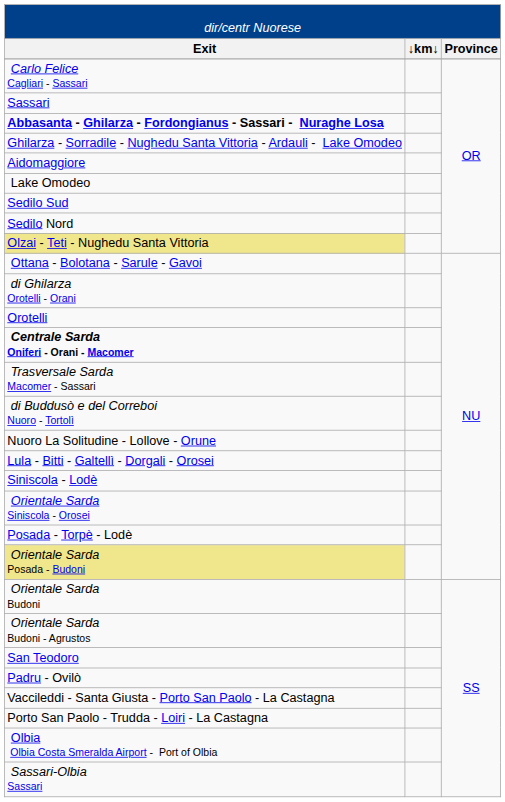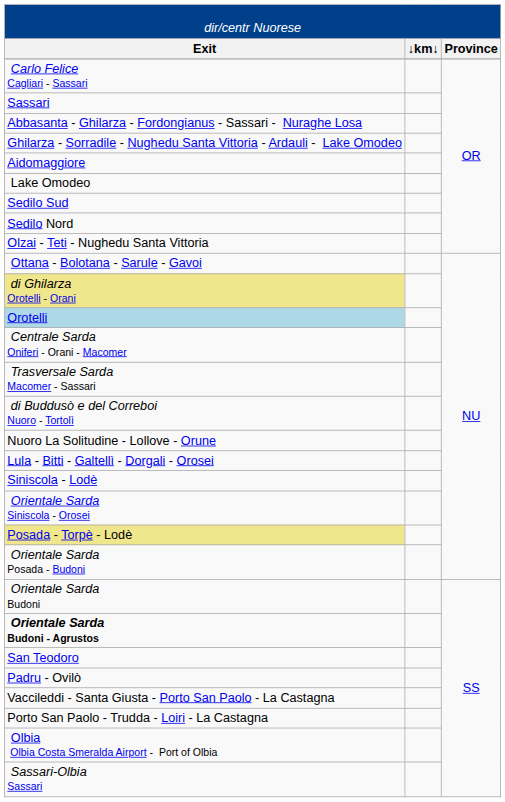(196, 123) bold -> (185, 123) normal
(108, 243) khaki background -> (108, 243) no background
(42, 290) no background -> (42, 290) khaki background
(27, 317) no background -> (27, 317) lightblue background
(71, 344) bold -> (67, 344) normal
(70, 535) no background -> (70, 535) khaki background
(53, 562) khaki background -> (53, 562) no background
(53, 630) normal -> (56, 630) bold
